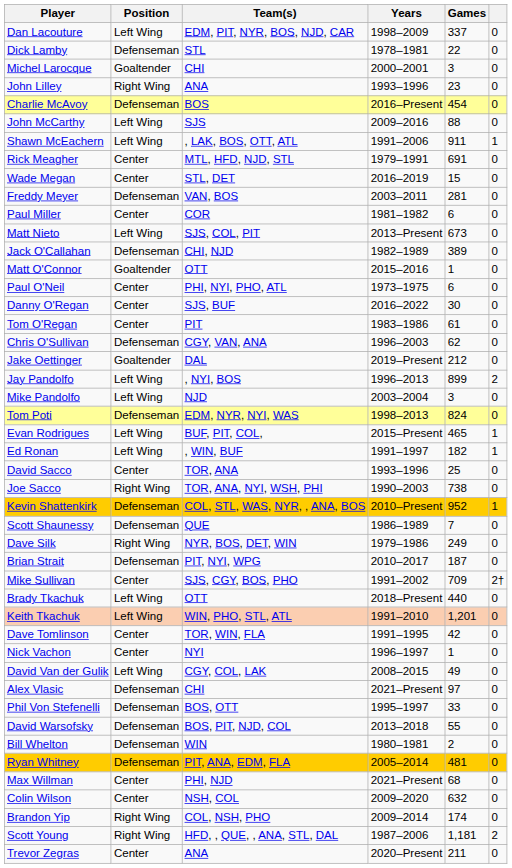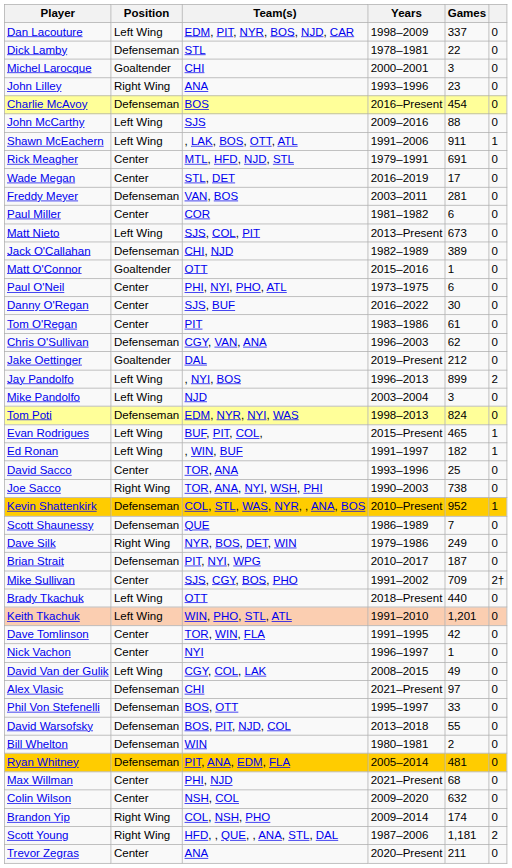(454, 178) 15 -> (454, 178) 17
